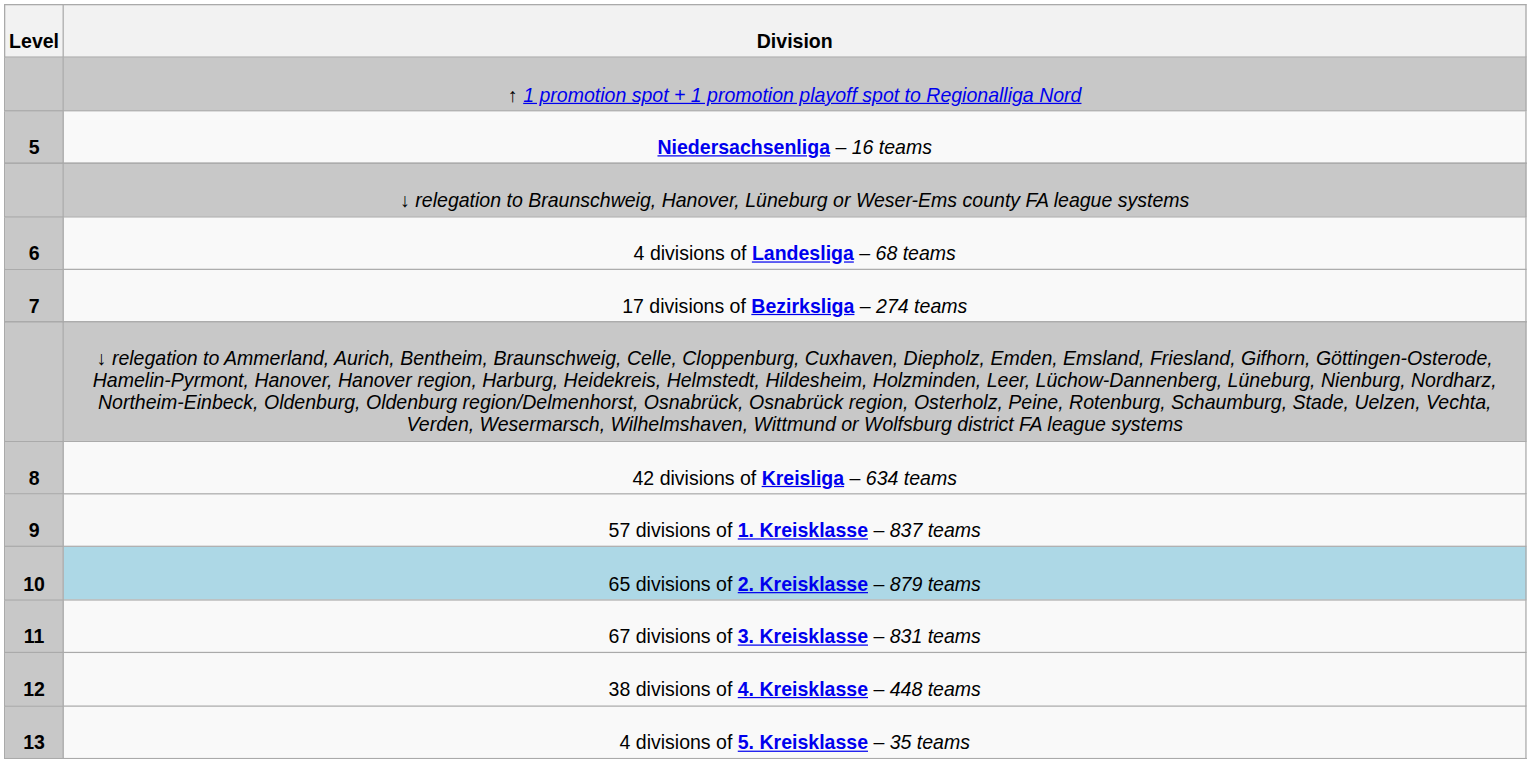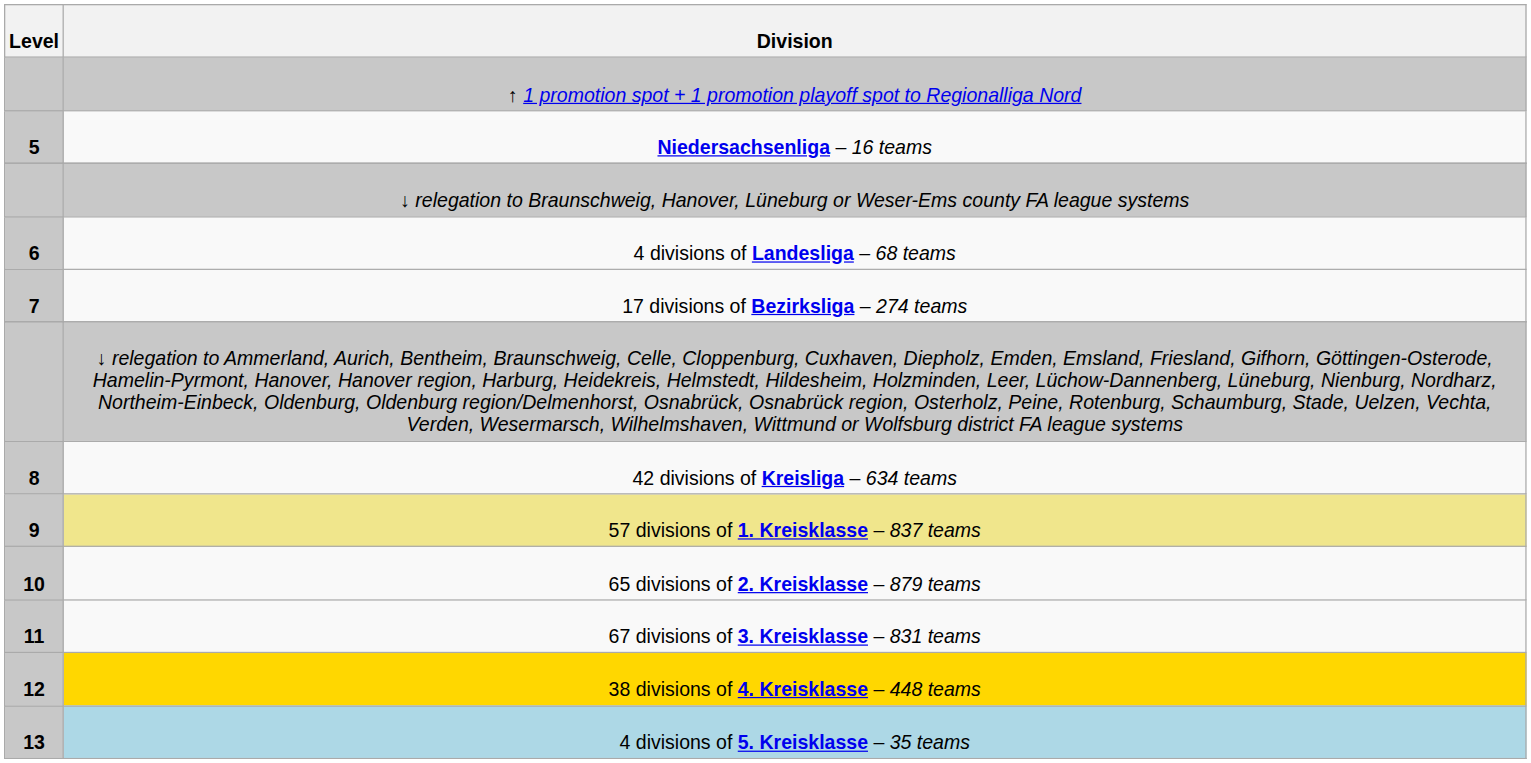(795, 531) no background -> (795, 531) khaki background
(795, 584) lightblue background -> (795, 584) no background
(795, 689) no background -> (795, 689) gold background
(795, 742) no background -> (795, 742) lightblue background
